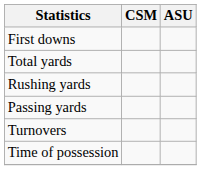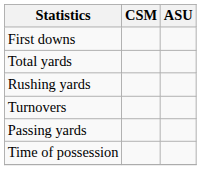rows swapped: (47, 107) <-> (37, 130)
